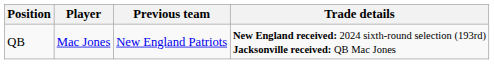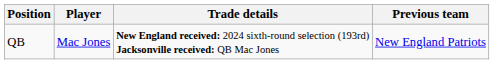columns swapped: (172, 14) <-> (360, 14)
